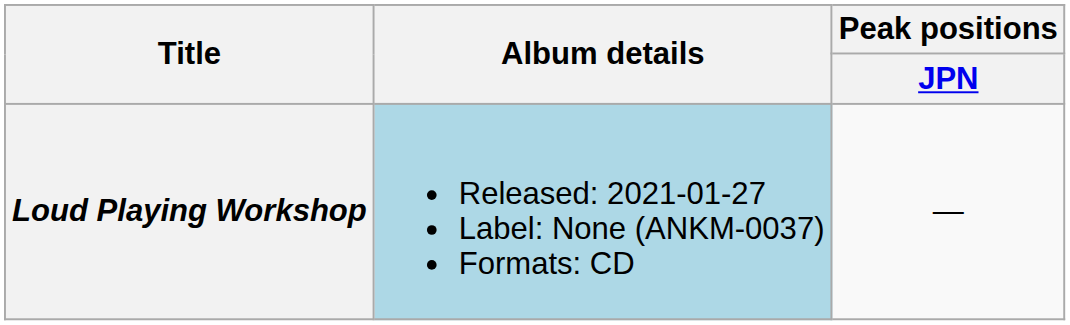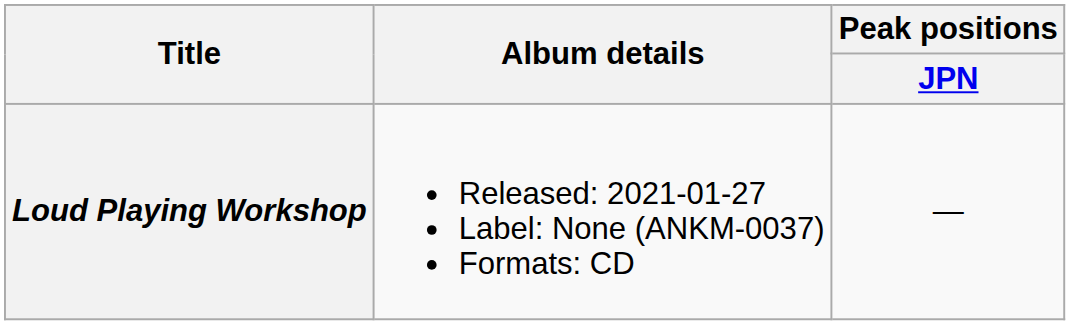(603, 229) lightblue background -> (603, 229) no background
